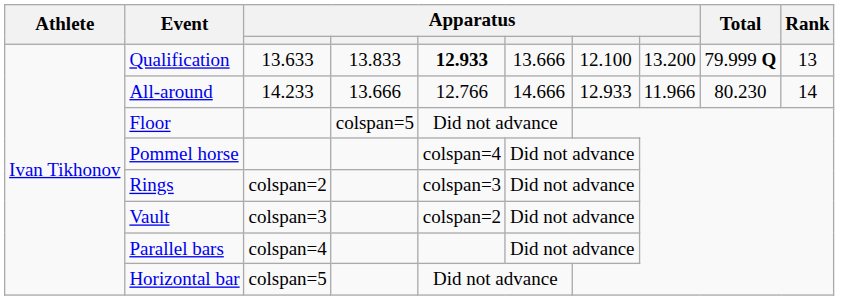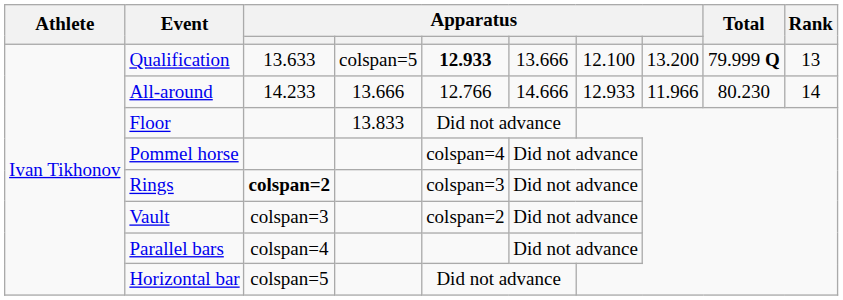(375, 60) 13.833 -> (378, 60) colspan=5
(375, 123) colspan=5 -> (378, 123) 13.833
(288, 185) normal -> (289, 185) bold
